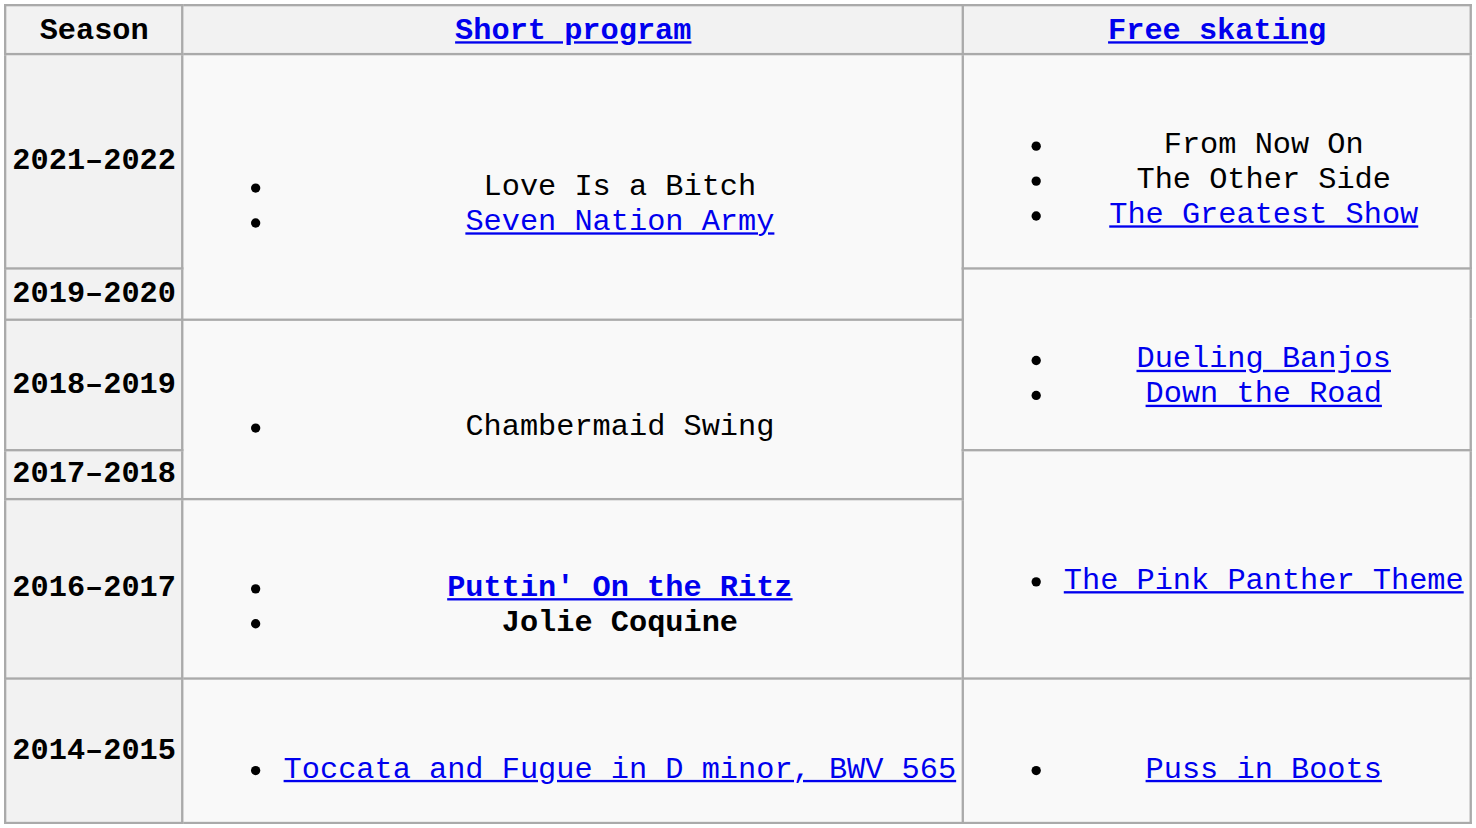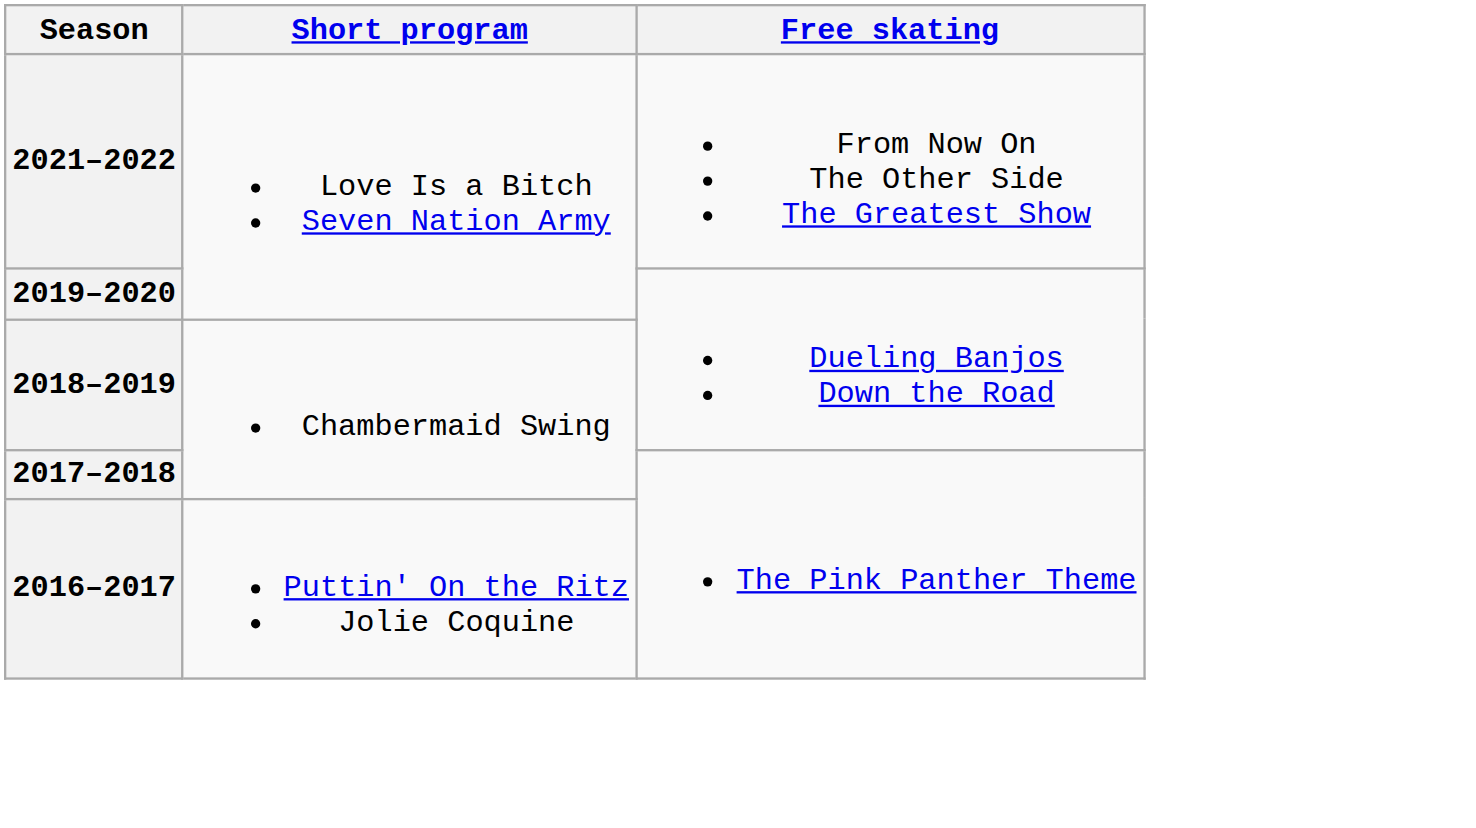(573, 606) bold -> (410, 606) normal
- row: (94, 751)
